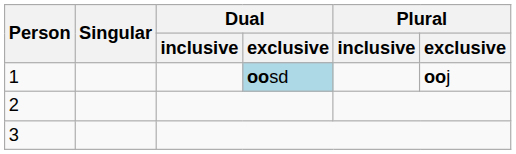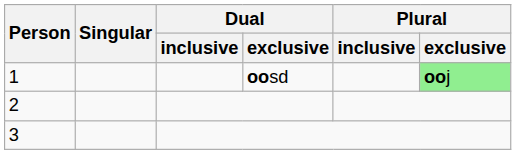(268, 76) lightblue background -> (268, 76) no background
(437, 76) no background -> (437, 76) lightgreen background
